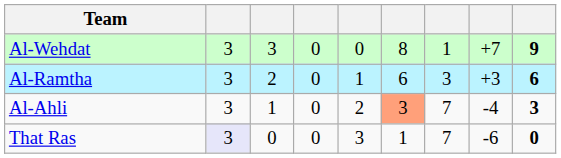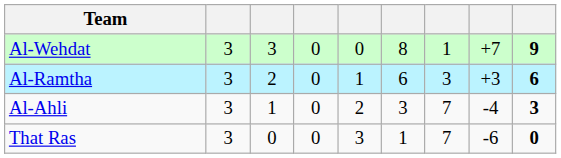(403, 108) lightsalmon background -> (403, 108) no background
(228, 138) lavender background -> (228, 138) no background
